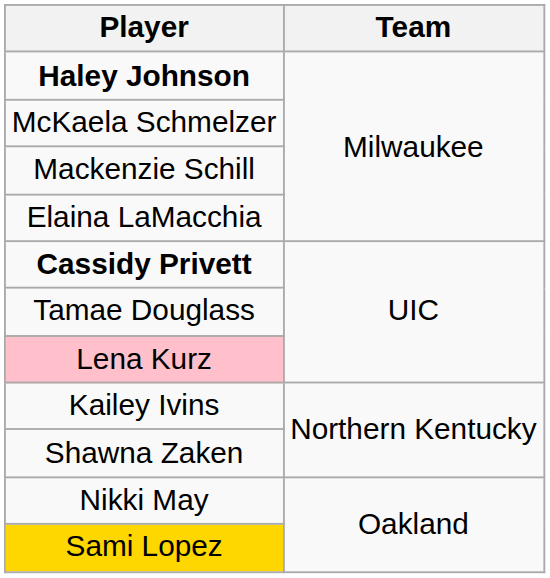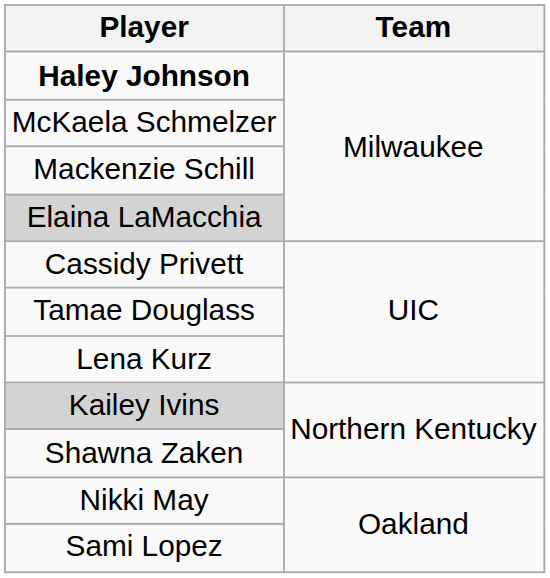(144, 216) no background -> (144, 216) lightgrey background
(144, 264) bold -> (144, 264) normal
(144, 358) pink background -> (144, 358) no background
(144, 405) no background -> (144, 405) lightgrey background
(144, 547) gold background -> (144, 547) no background
